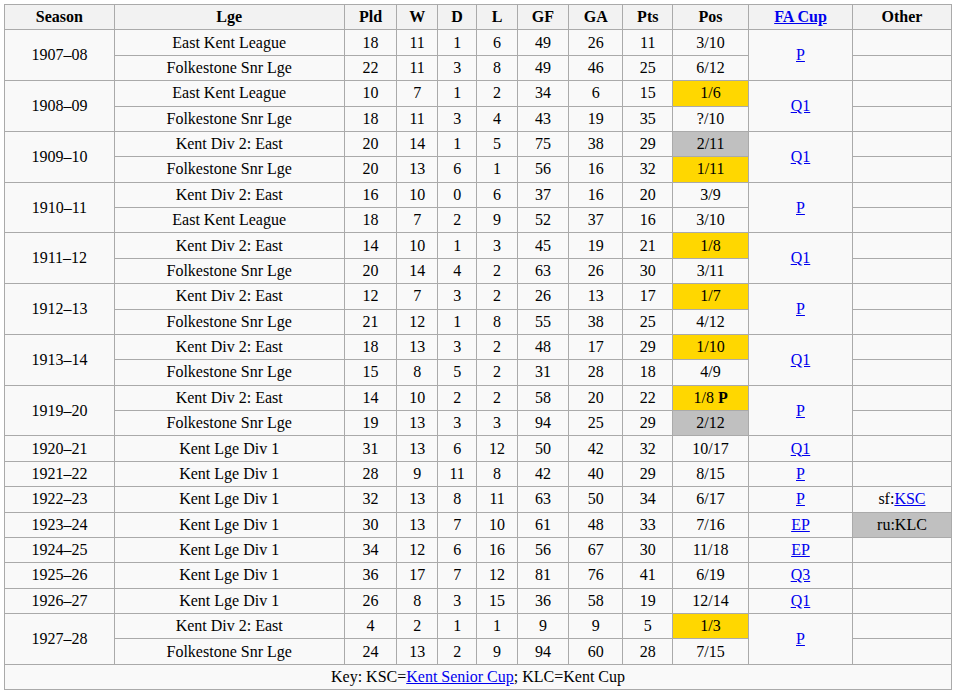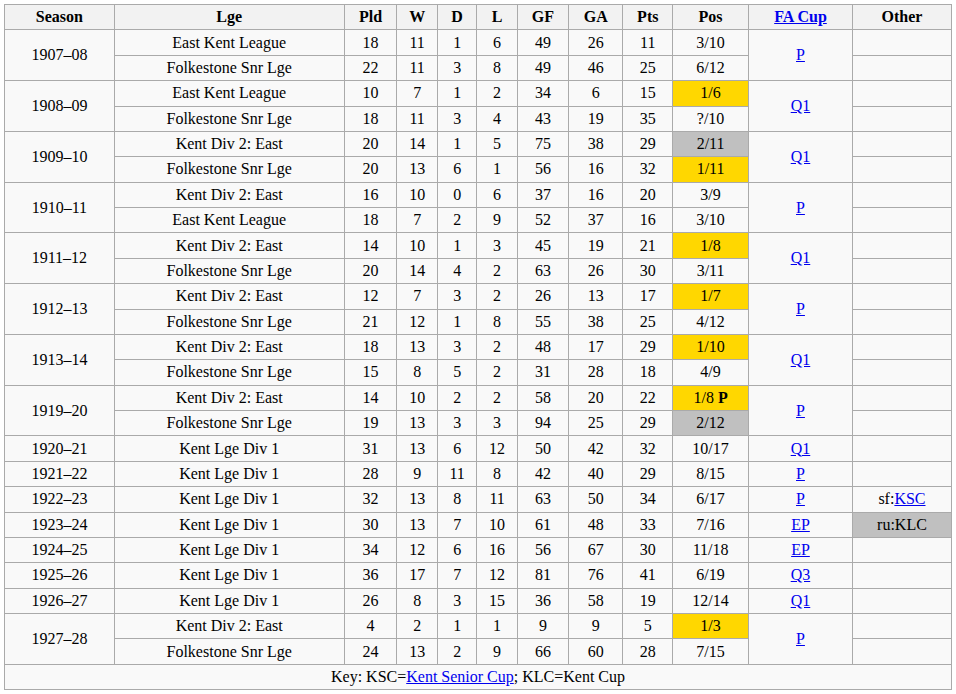(543, 651) 94 -> (543, 651) 66
